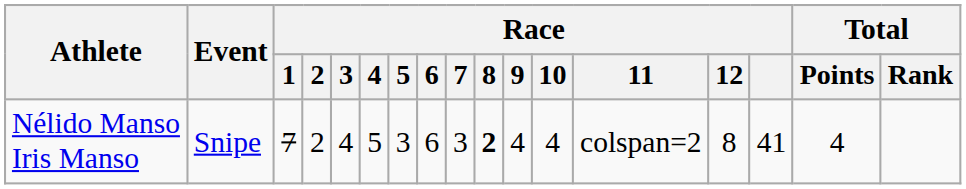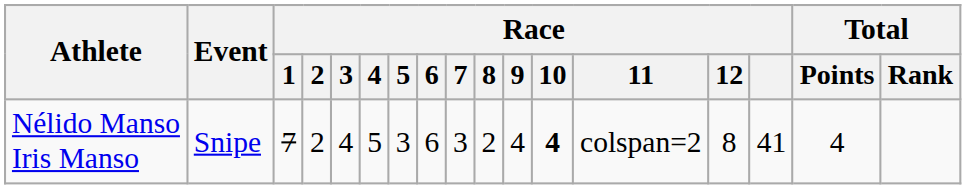(489, 141) bold -> (489, 141) normal
(553, 141) normal -> (553, 141) bold
